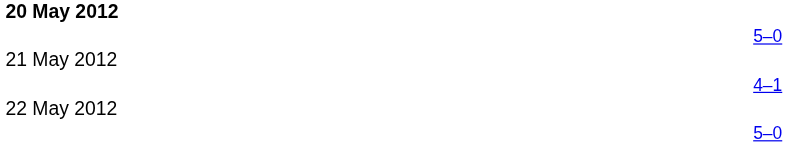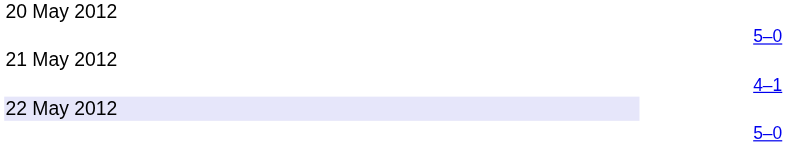(62, 11) bold -> (61, 11) normal
(61, 108) no background -> (61, 108) lavender background
